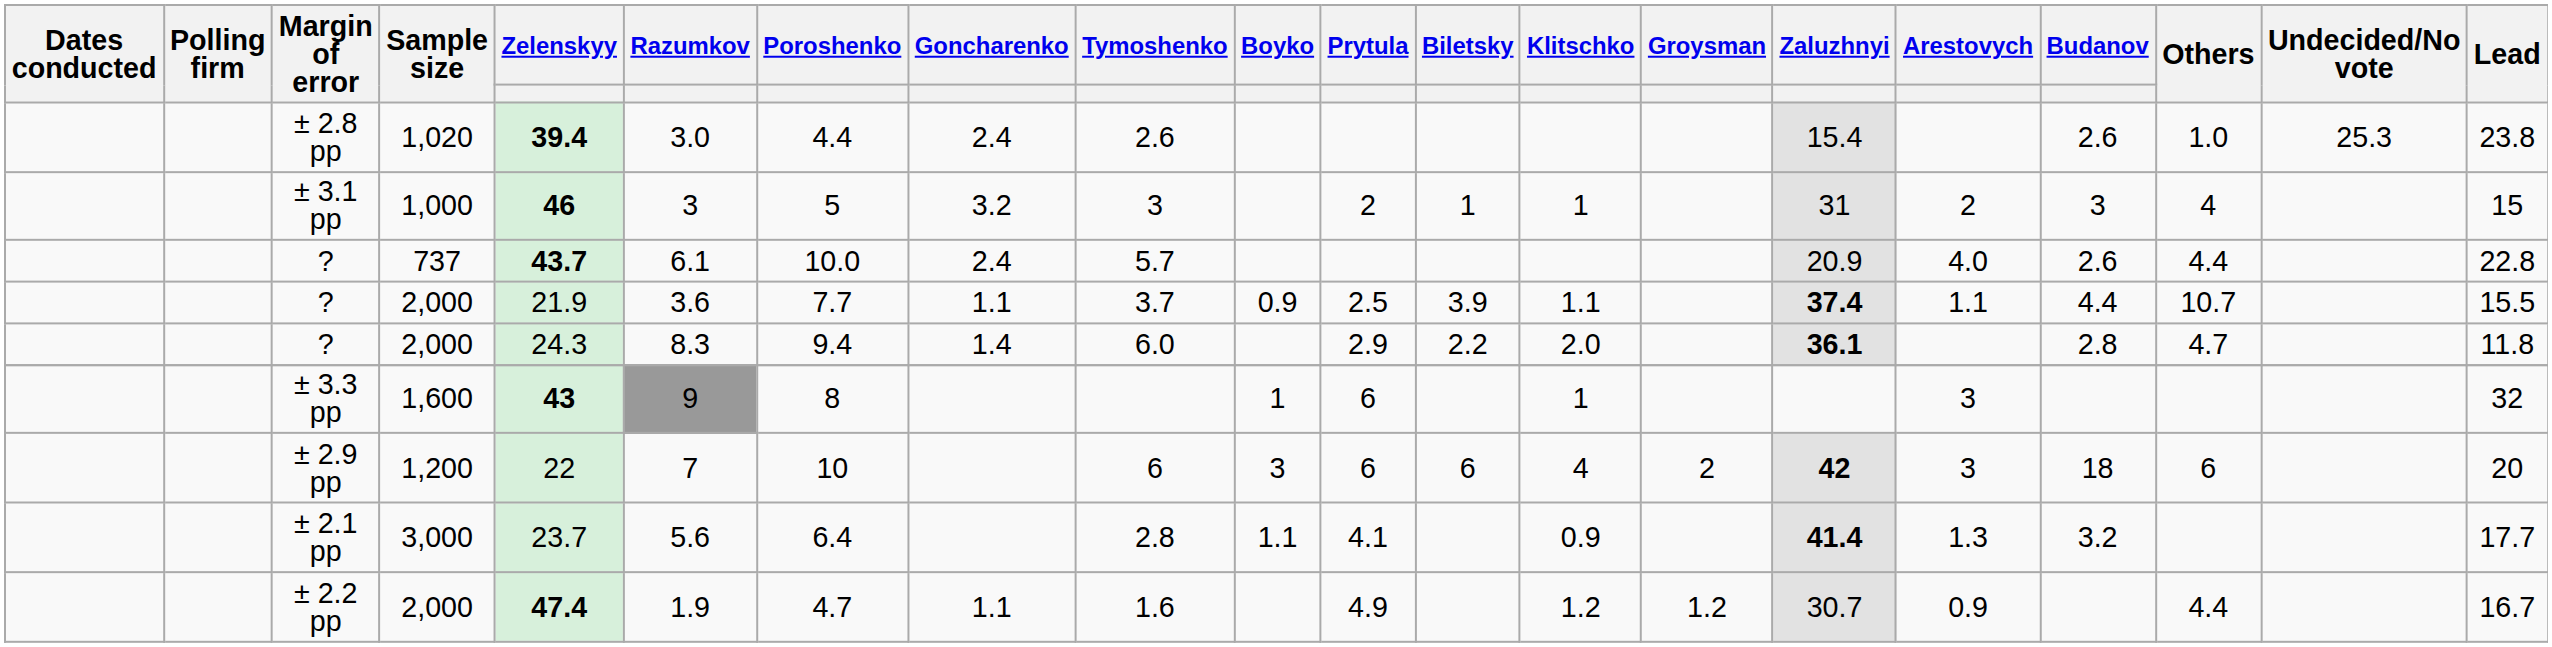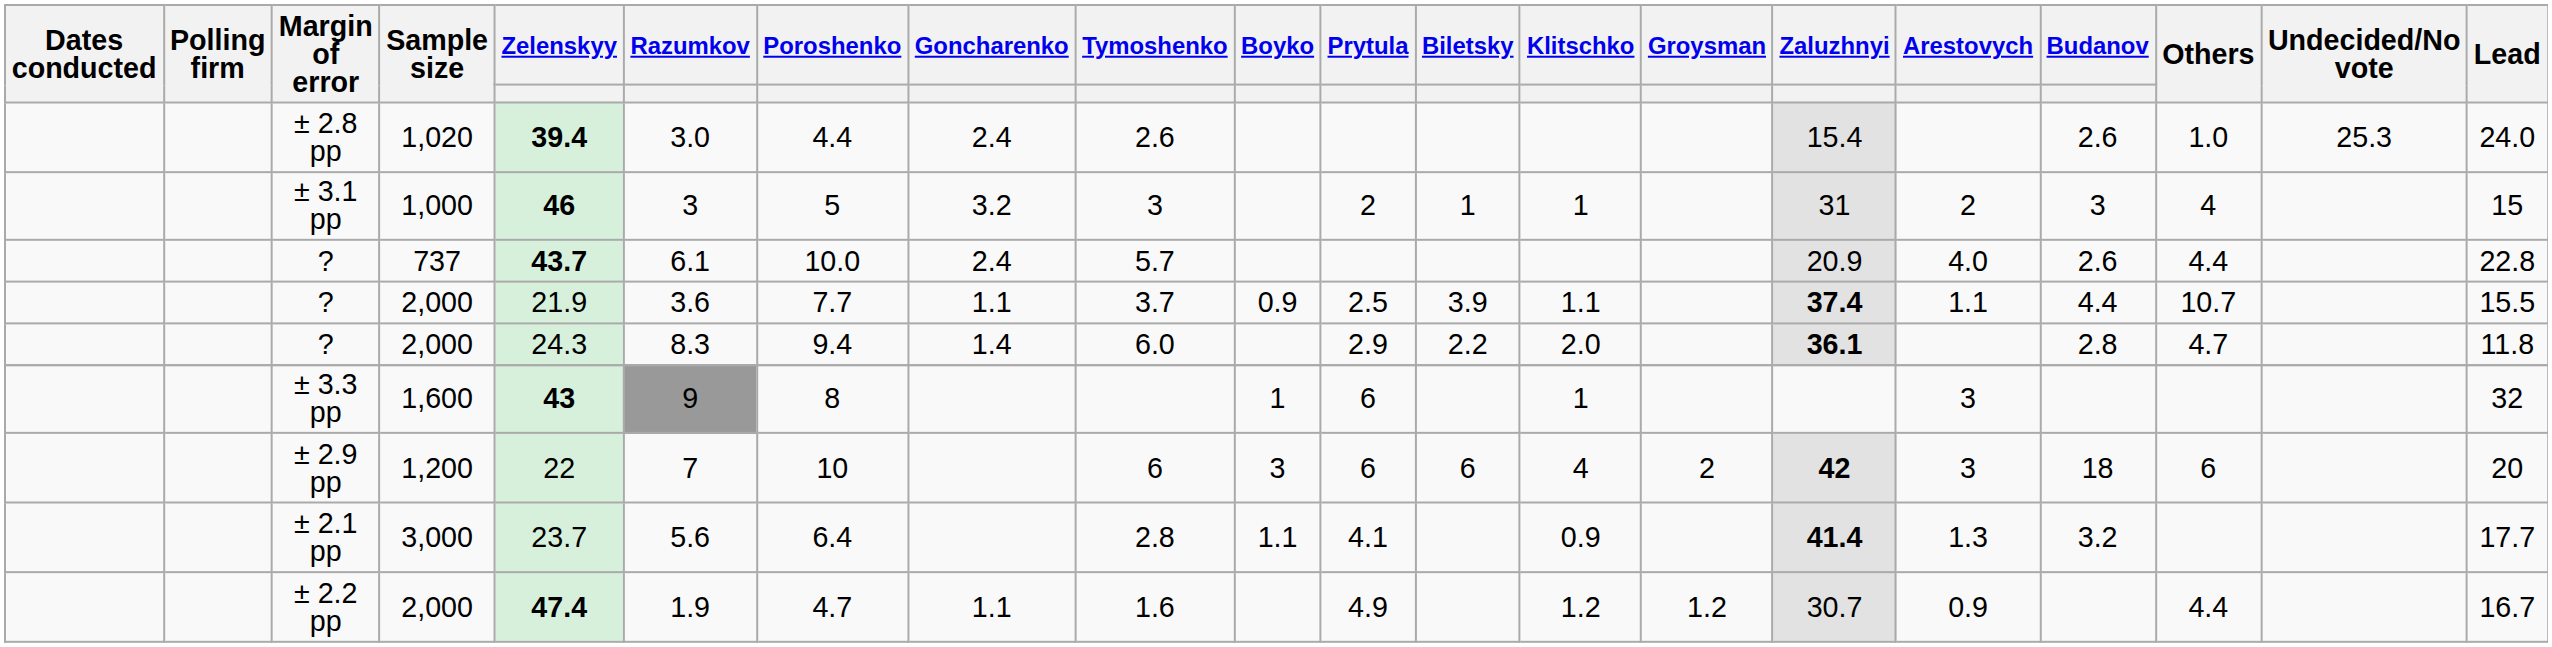(2507, 137) 23.8 -> (2507, 137) 24.0
